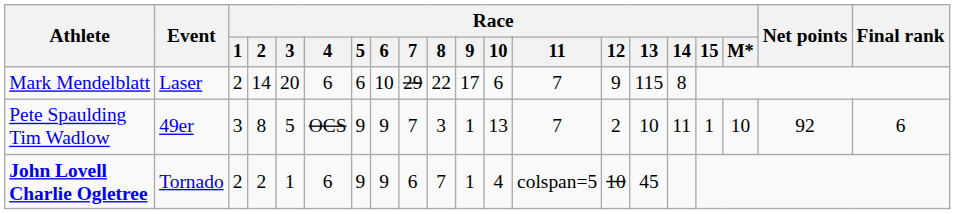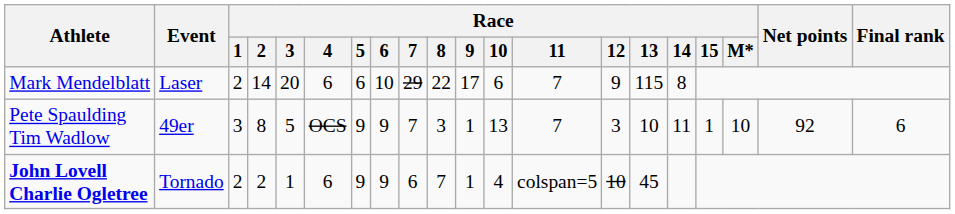(616, 126) 2 -> (616, 126) 3
